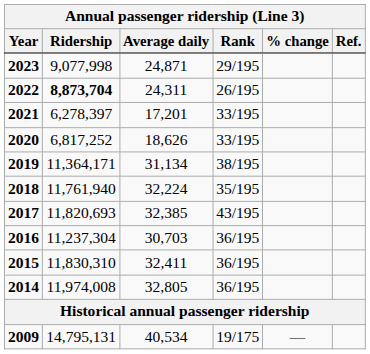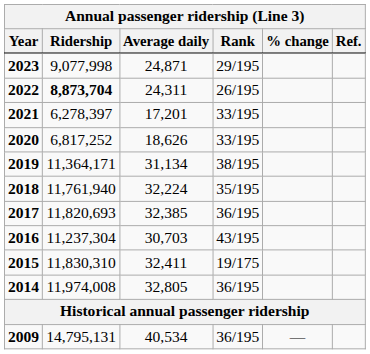(238, 213) 43/195 -> (238, 213) 36/195
(238, 238) 36/195 -> (238, 238) 43/195
(238, 262) 36/195 -> (238, 262) 19/175
(238, 336) 19/175 -> (238, 336) 36/195
